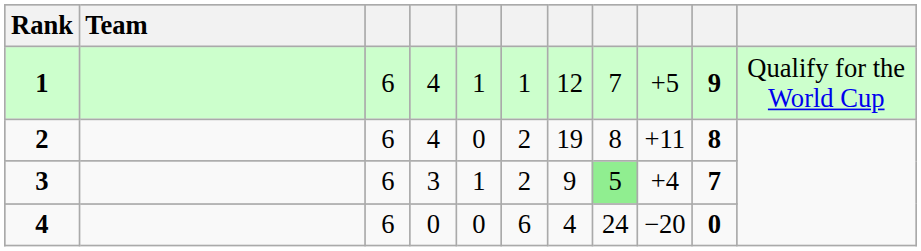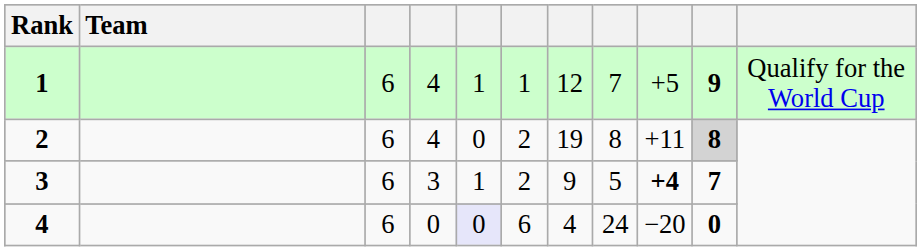(714, 139) no background -> (714, 139) lightgrey background
(615, 181) lightgreen background -> (615, 181) no background
(665, 181) normal -> (665, 181) bold
(479, 223) no background -> (479, 223) lavender background
